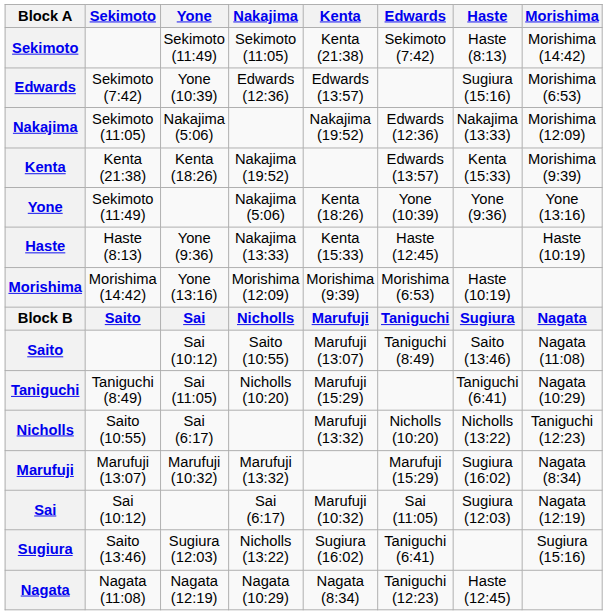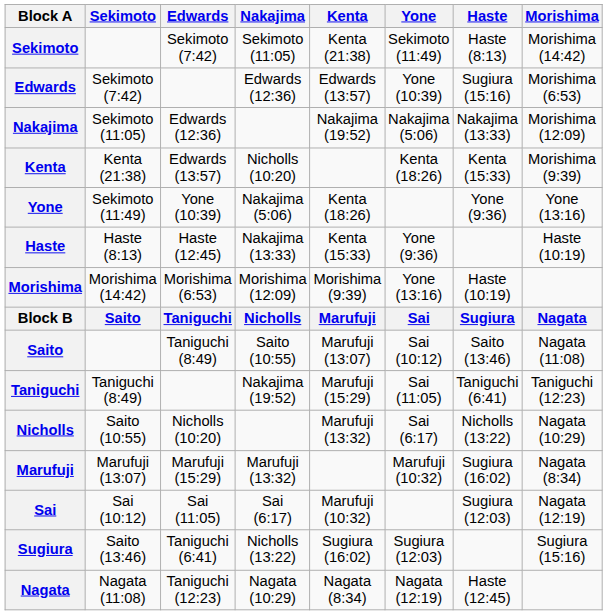columns swapped: (415, 16) <-> (194, 16)
(266, 167) Nakajima (19:52) -> (273, 167) Nicholls (10:20)
(266, 390) Nicholls (10:20) -> (273, 390) Nakajima (19:52)
(562, 390) Nagata (10:29) -> (562, 390) Taniguchi (12:23)
(562, 430) Taniguchi (12:23) -> (562, 430) Nagata (10:29)
